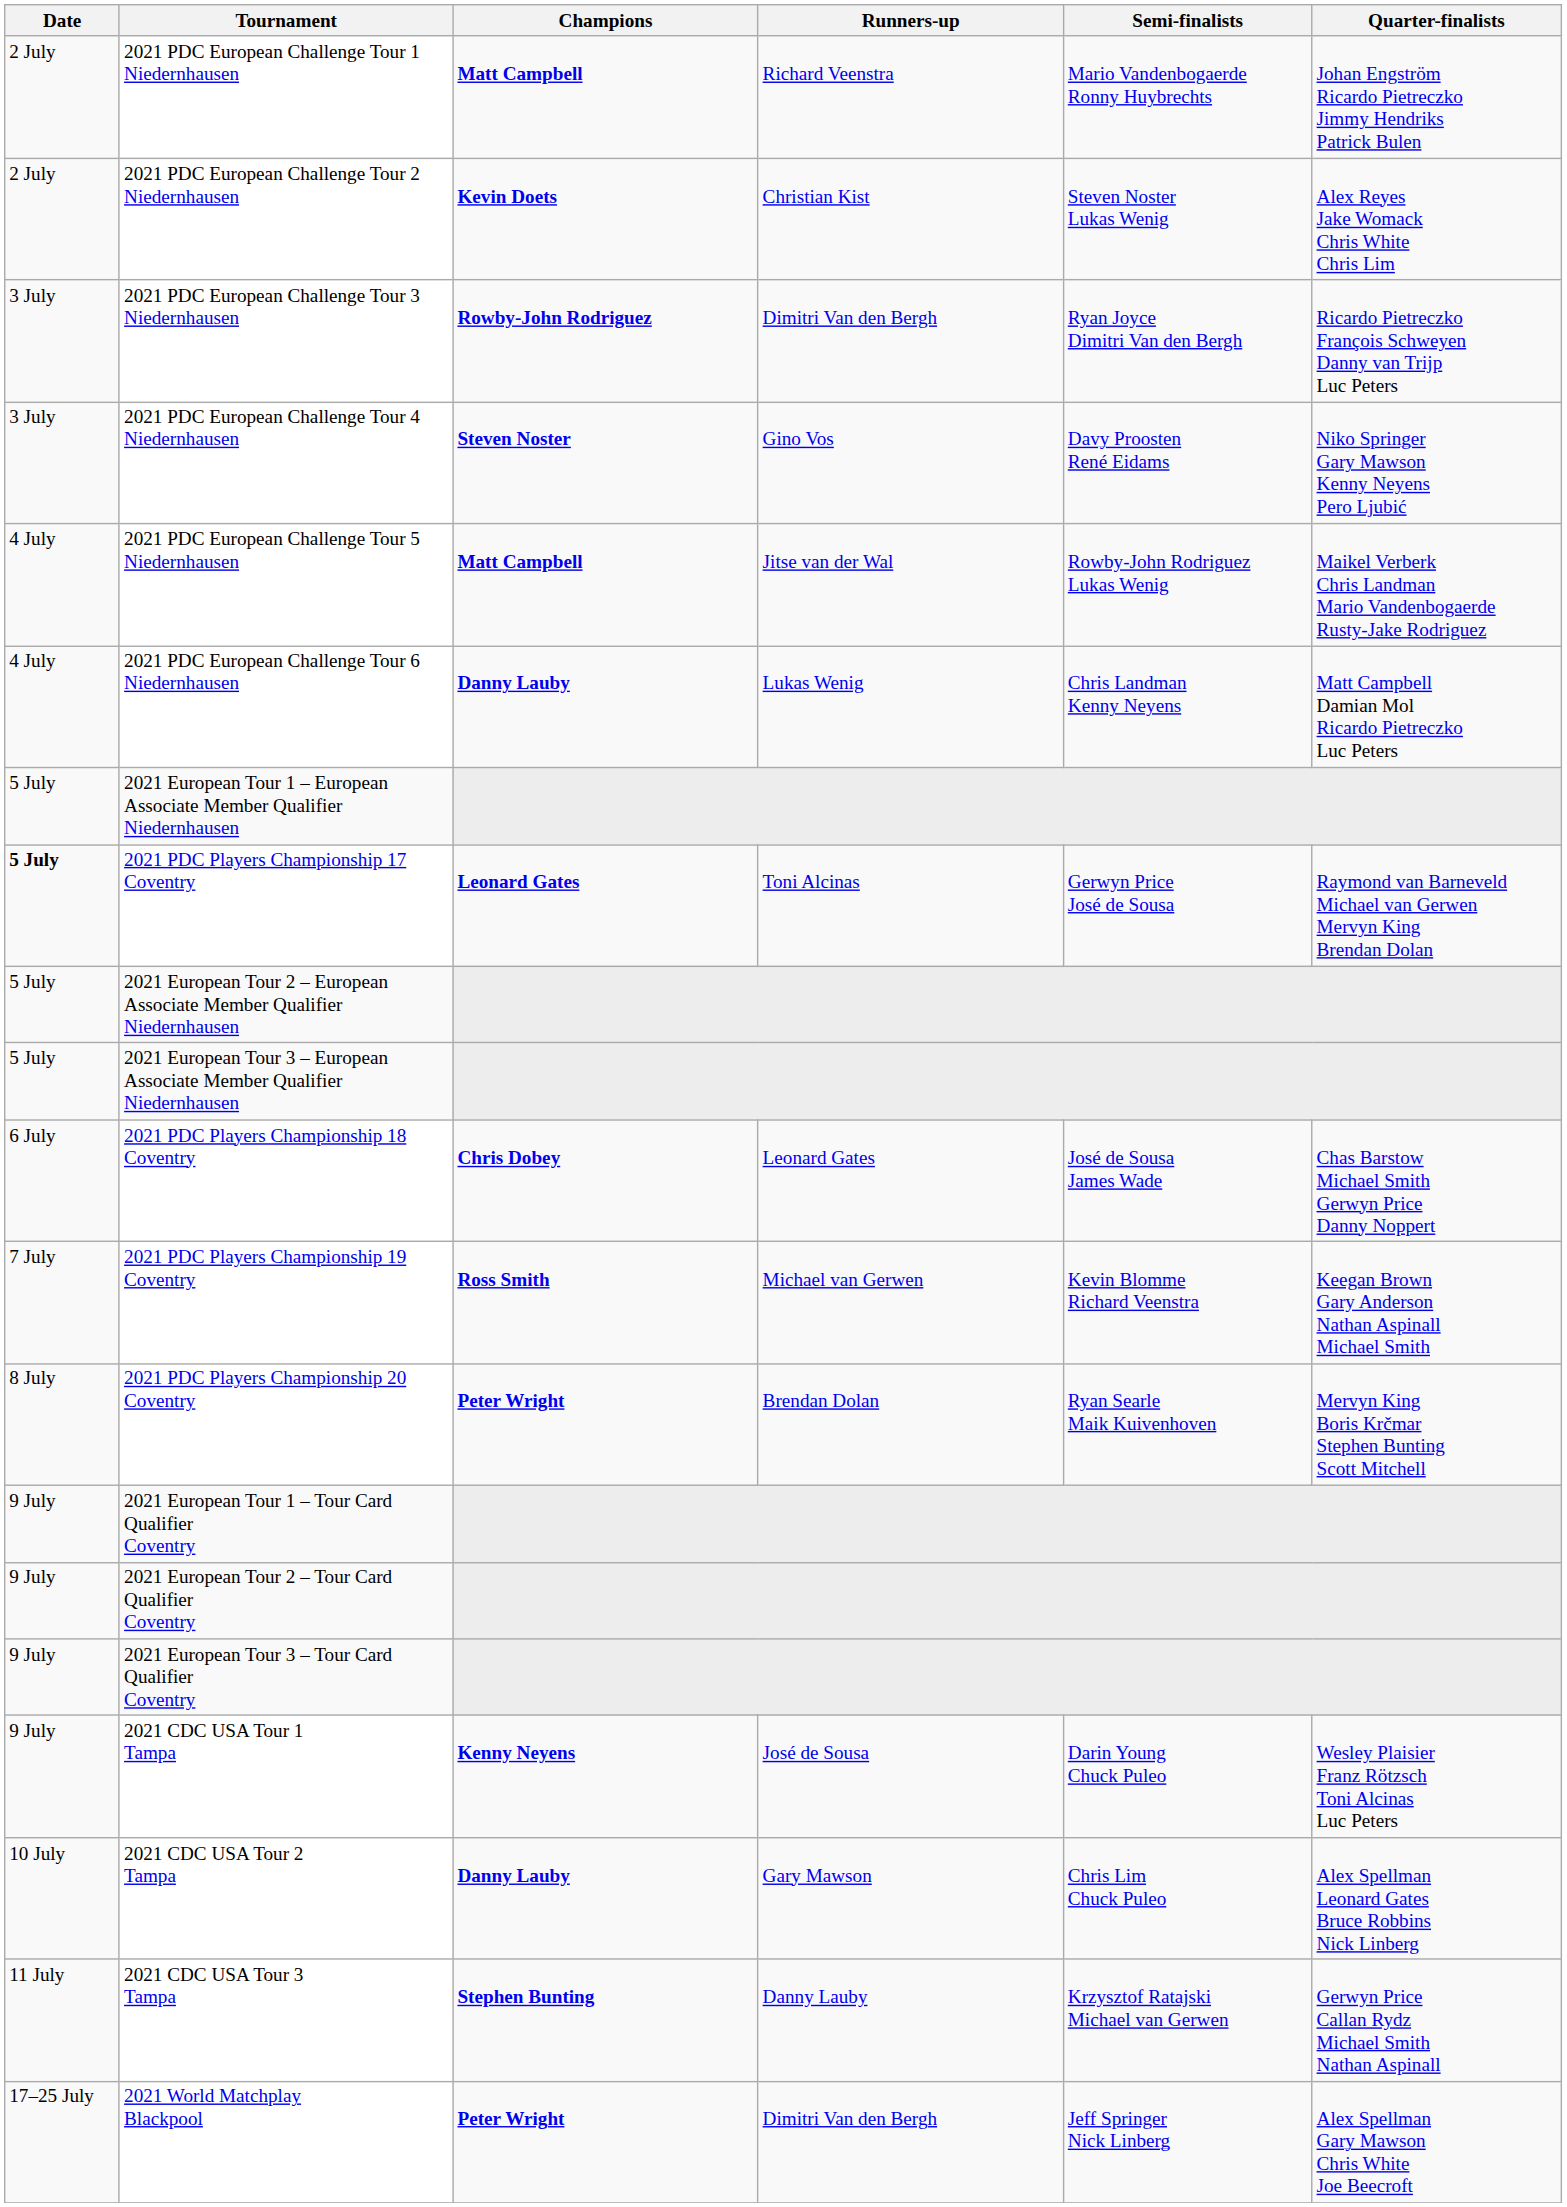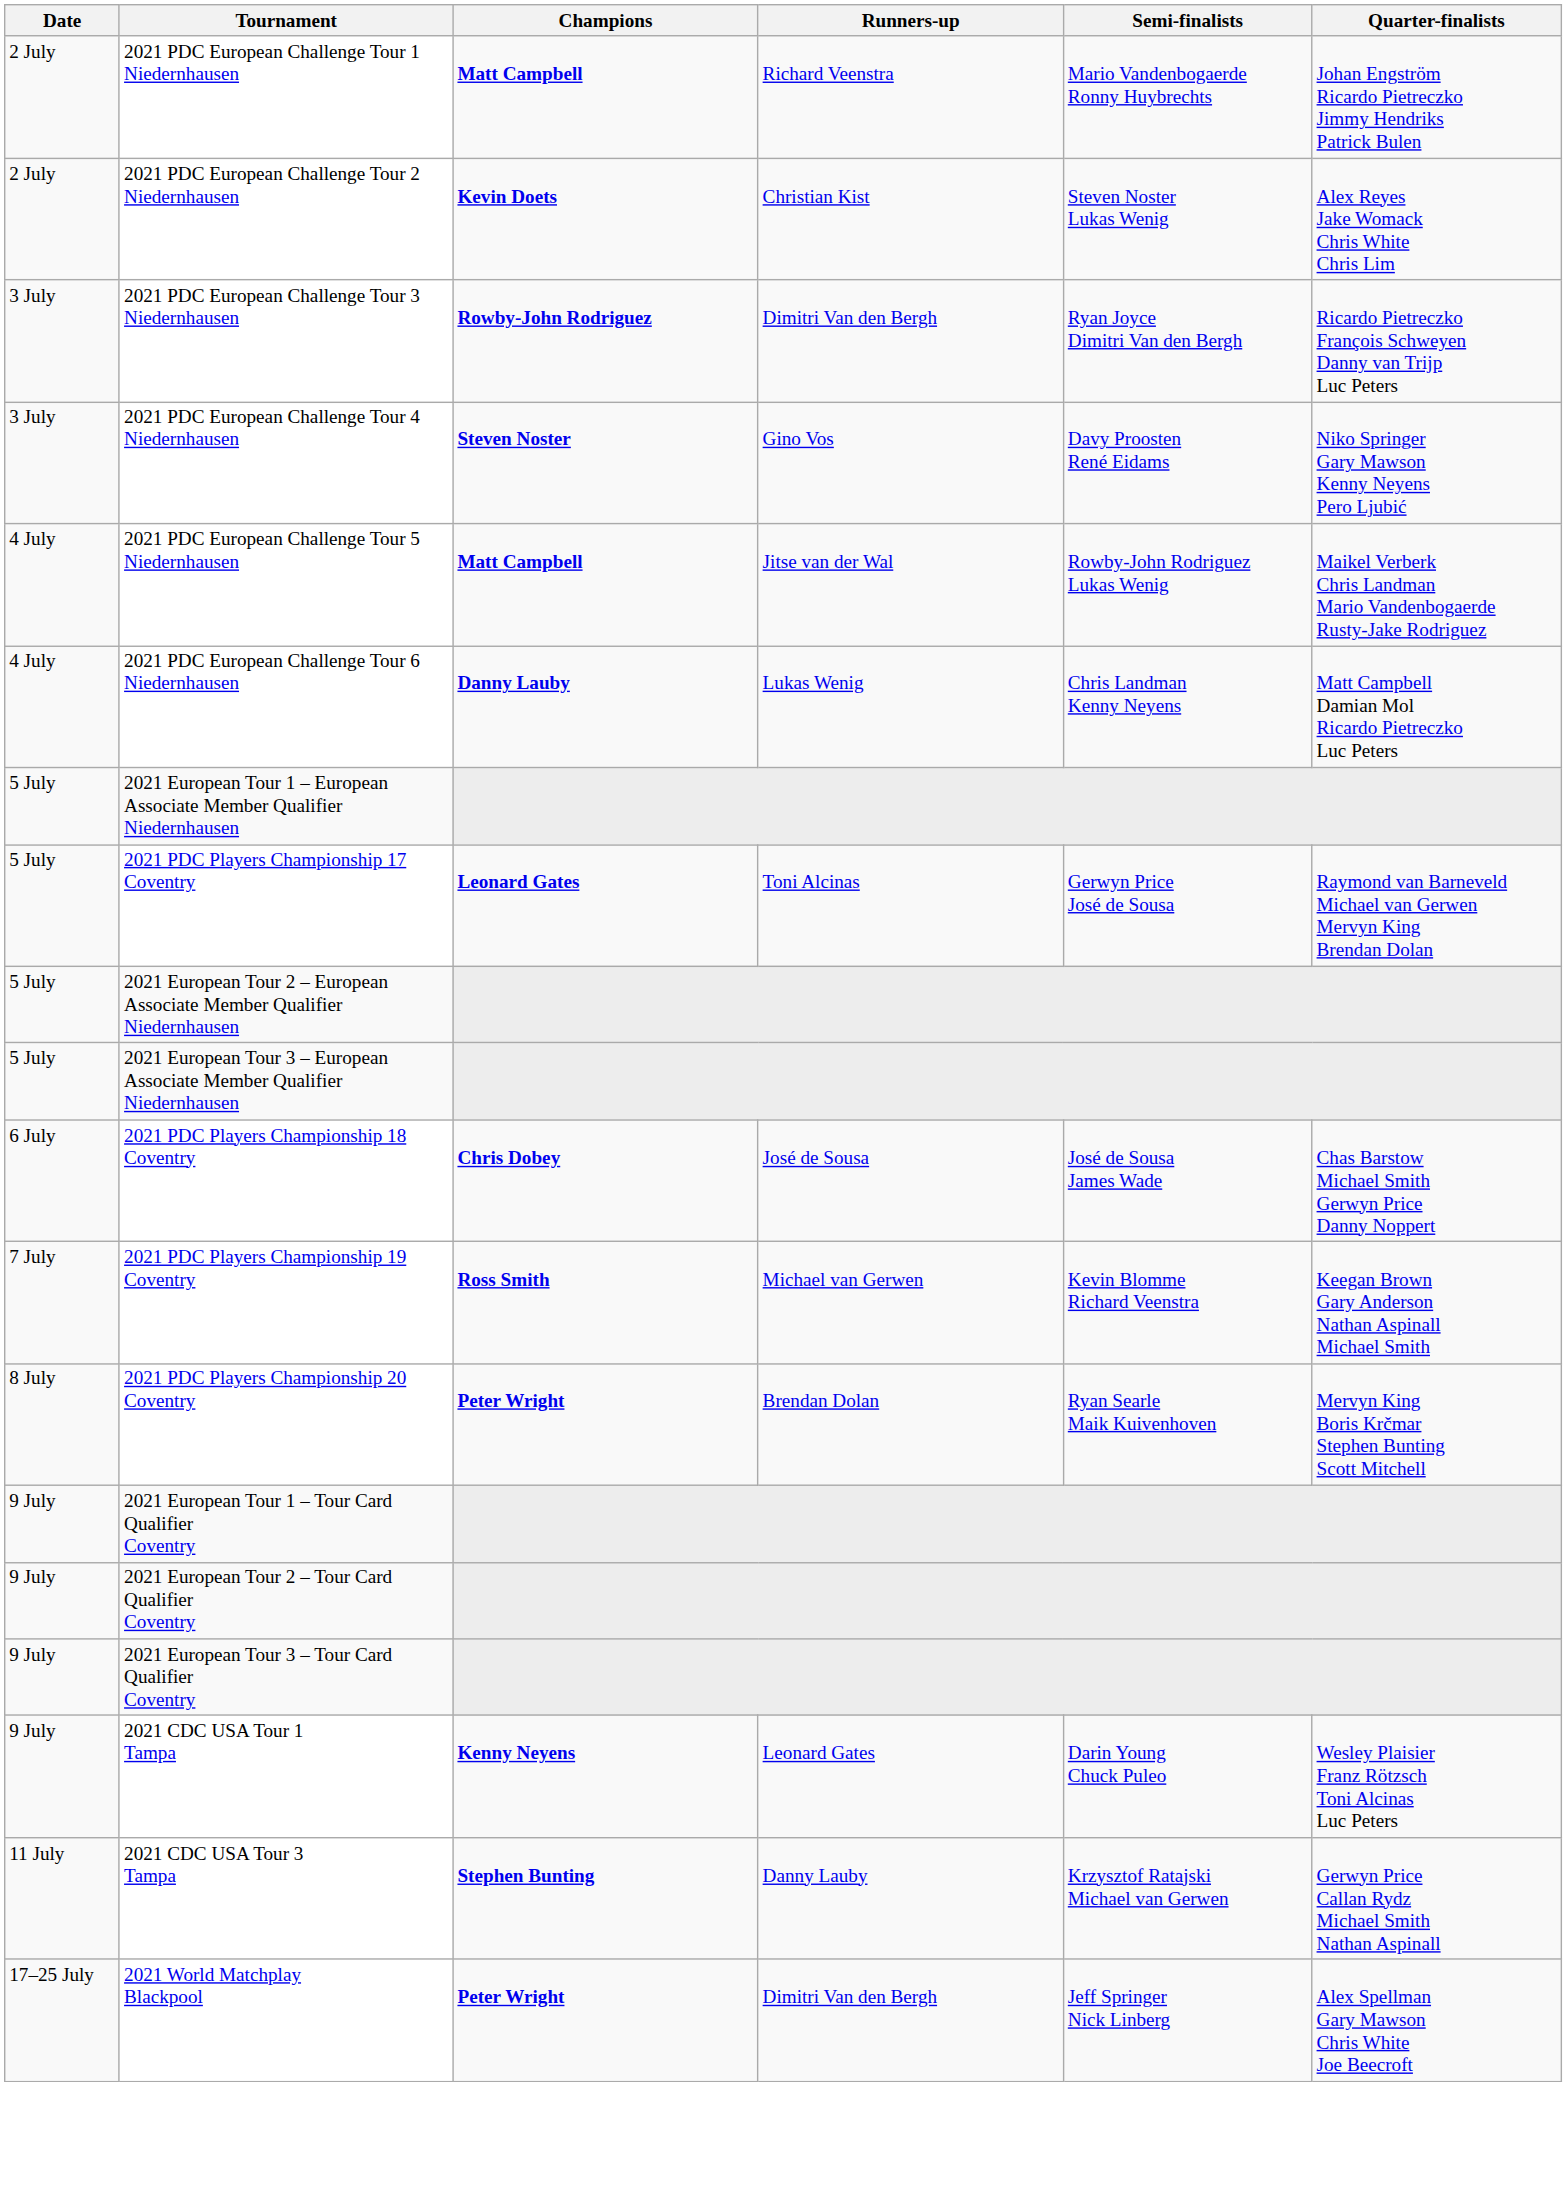(34, 859) bold -> (32, 859) normal
(819, 1157) Leonard Gates -> (816, 1157) José de Sousa
(816, 1753) José de Sousa -> (819, 1753) Leonard Gates
- row: (214, 1864)
